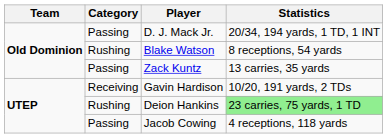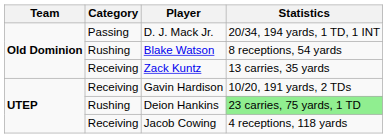(108, 68) Passing -> (113, 68) Receiving
(108, 123) Passing -> (113, 123) Receiving
